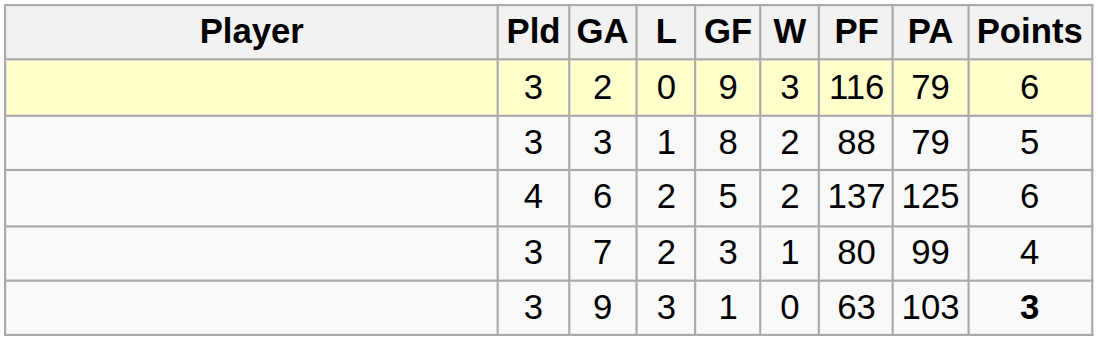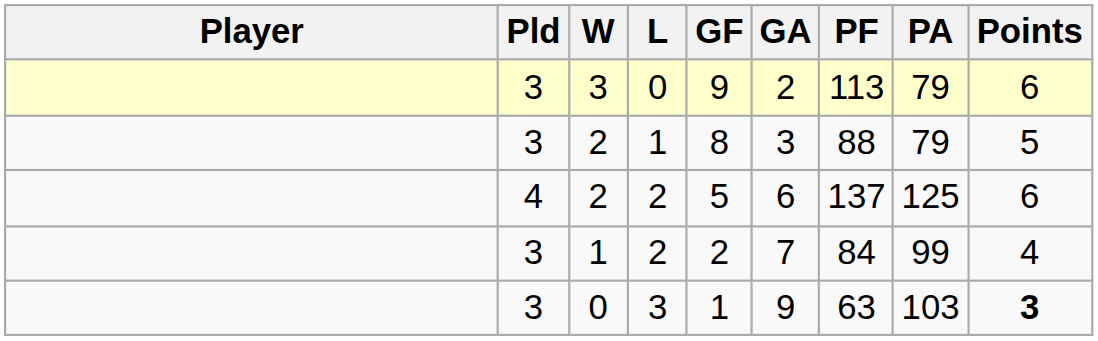columns swapped: (790, 32) <-> (603, 32)
(857, 87) 116 -> (857, 87) 113
(728, 252) 3 -> (719, 252) 2
(857, 252) 80 -> (857, 252) 84
